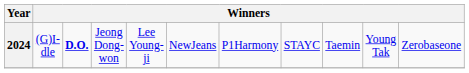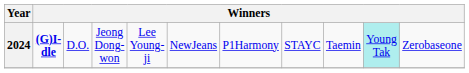(48, 45) normal -> (48, 45) bold
(77, 45) bold -> (78, 45) normal
(381, 45) no background -> (382, 45) paleturquoise background
